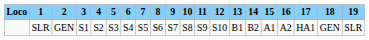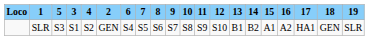columns swapped: (64, 12) <-> (113, 12)
